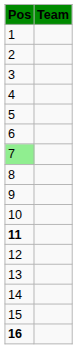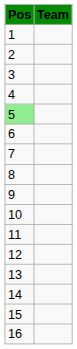(12, 114) no background -> (12, 114) lightgreen background
(12, 154) lightgreen background -> (12, 154) no background
(15, 234) bold -> (15, 234) normal
(15, 334) bold -> (15, 334) normal
